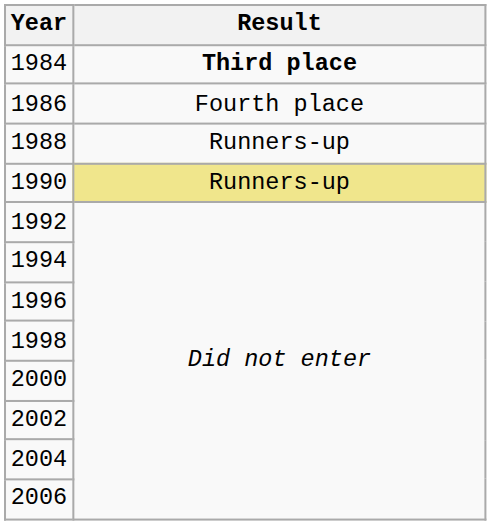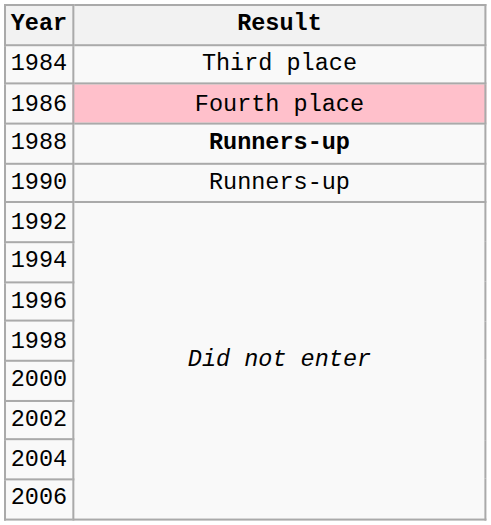(279, 64) bold -> (279, 64) normal
(279, 103) no background -> (279, 103) pink background
(279, 143) normal -> (279, 143) bold
(279, 182) khaki background -> (279, 182) no background
